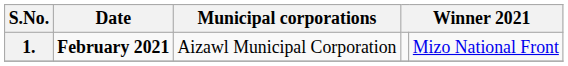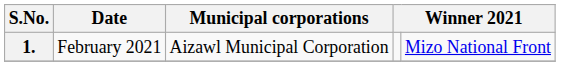(113, 46) bold -> (109, 46) normal
